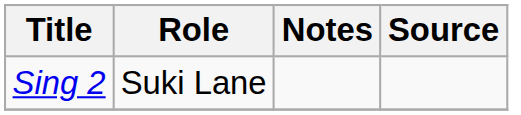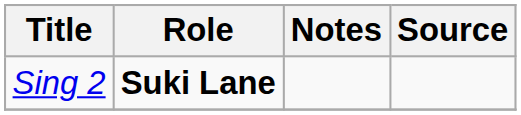(194, 82) normal -> (198, 82) bold
